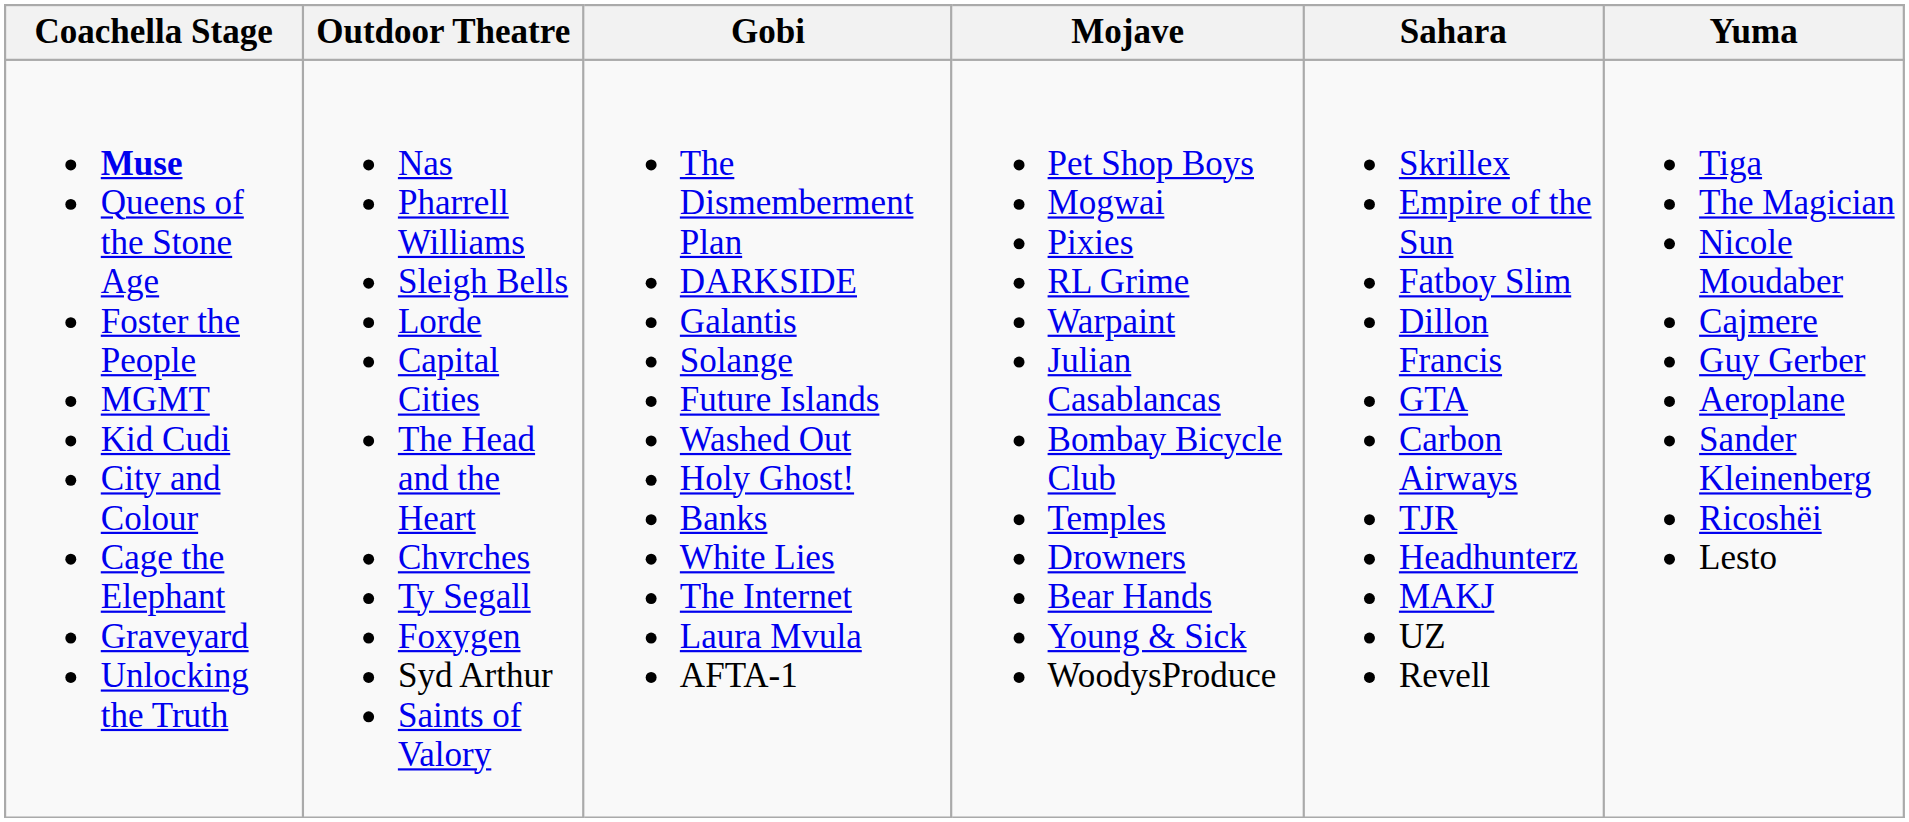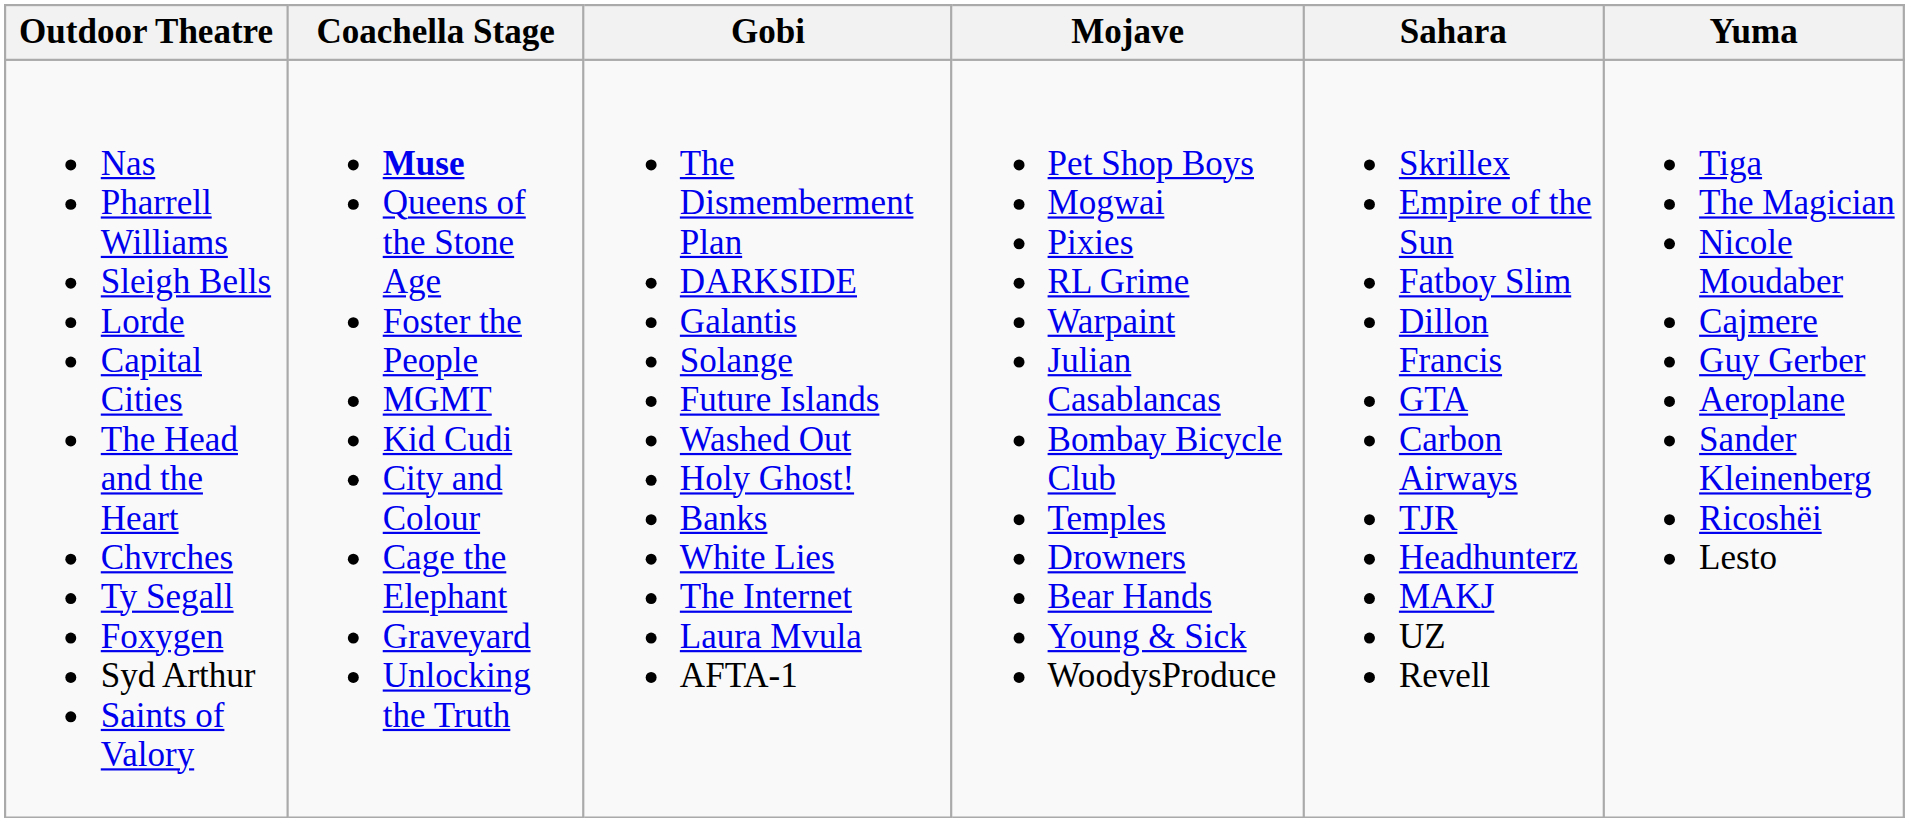columns swapped: (154, 32) <-> (443, 32)
